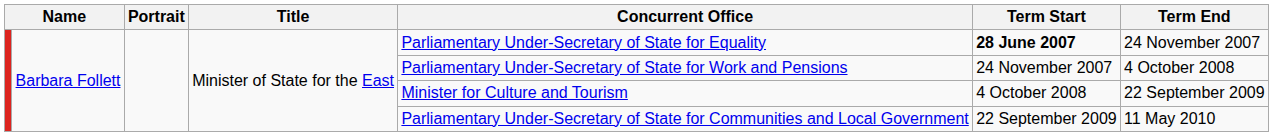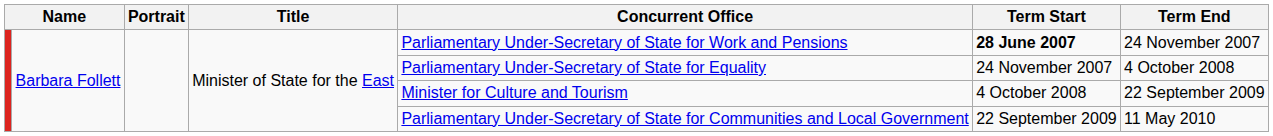(584, 42) Parliamentary Under-Secretary of State for Equality -> (624, 42) Parliamentary Under-Secretary of State for Work and Pensions
(624, 67) Parliamentary Under-Secretary of State for Work and Pensions -> (584, 67) Parliamentary Under-Secretary of State for Equality
